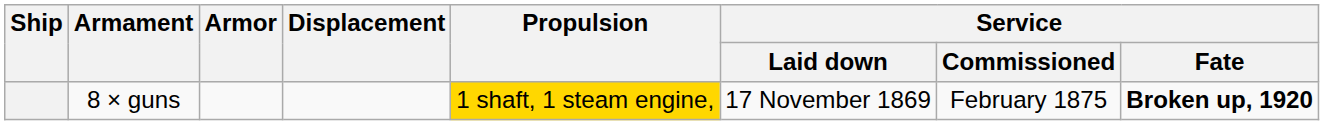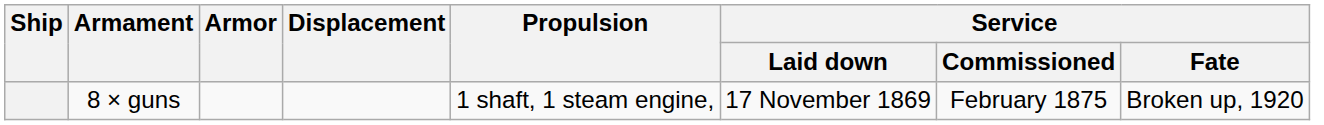(585, 100) gold background -> (585, 100) no background
(1220, 100) bold -> (1215, 100) normal
